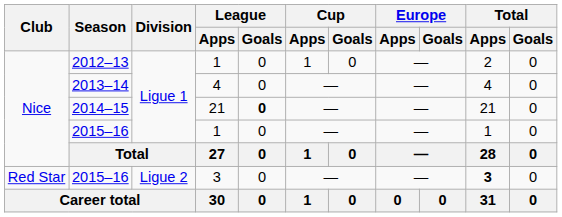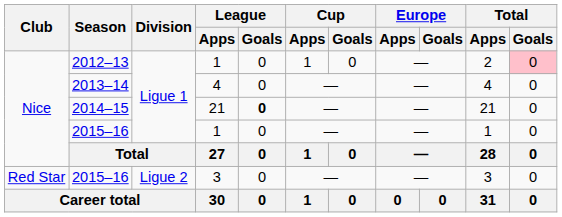(533, 62) no background -> (533, 62) pink background
(488, 177) bold -> (488, 177) normal
